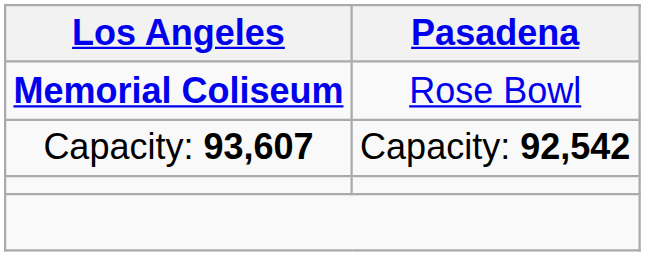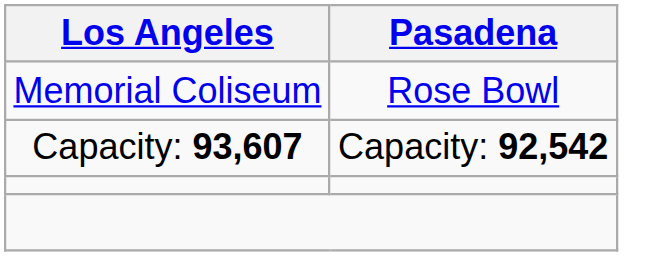(178, 90) bold -> (167, 90) normal
